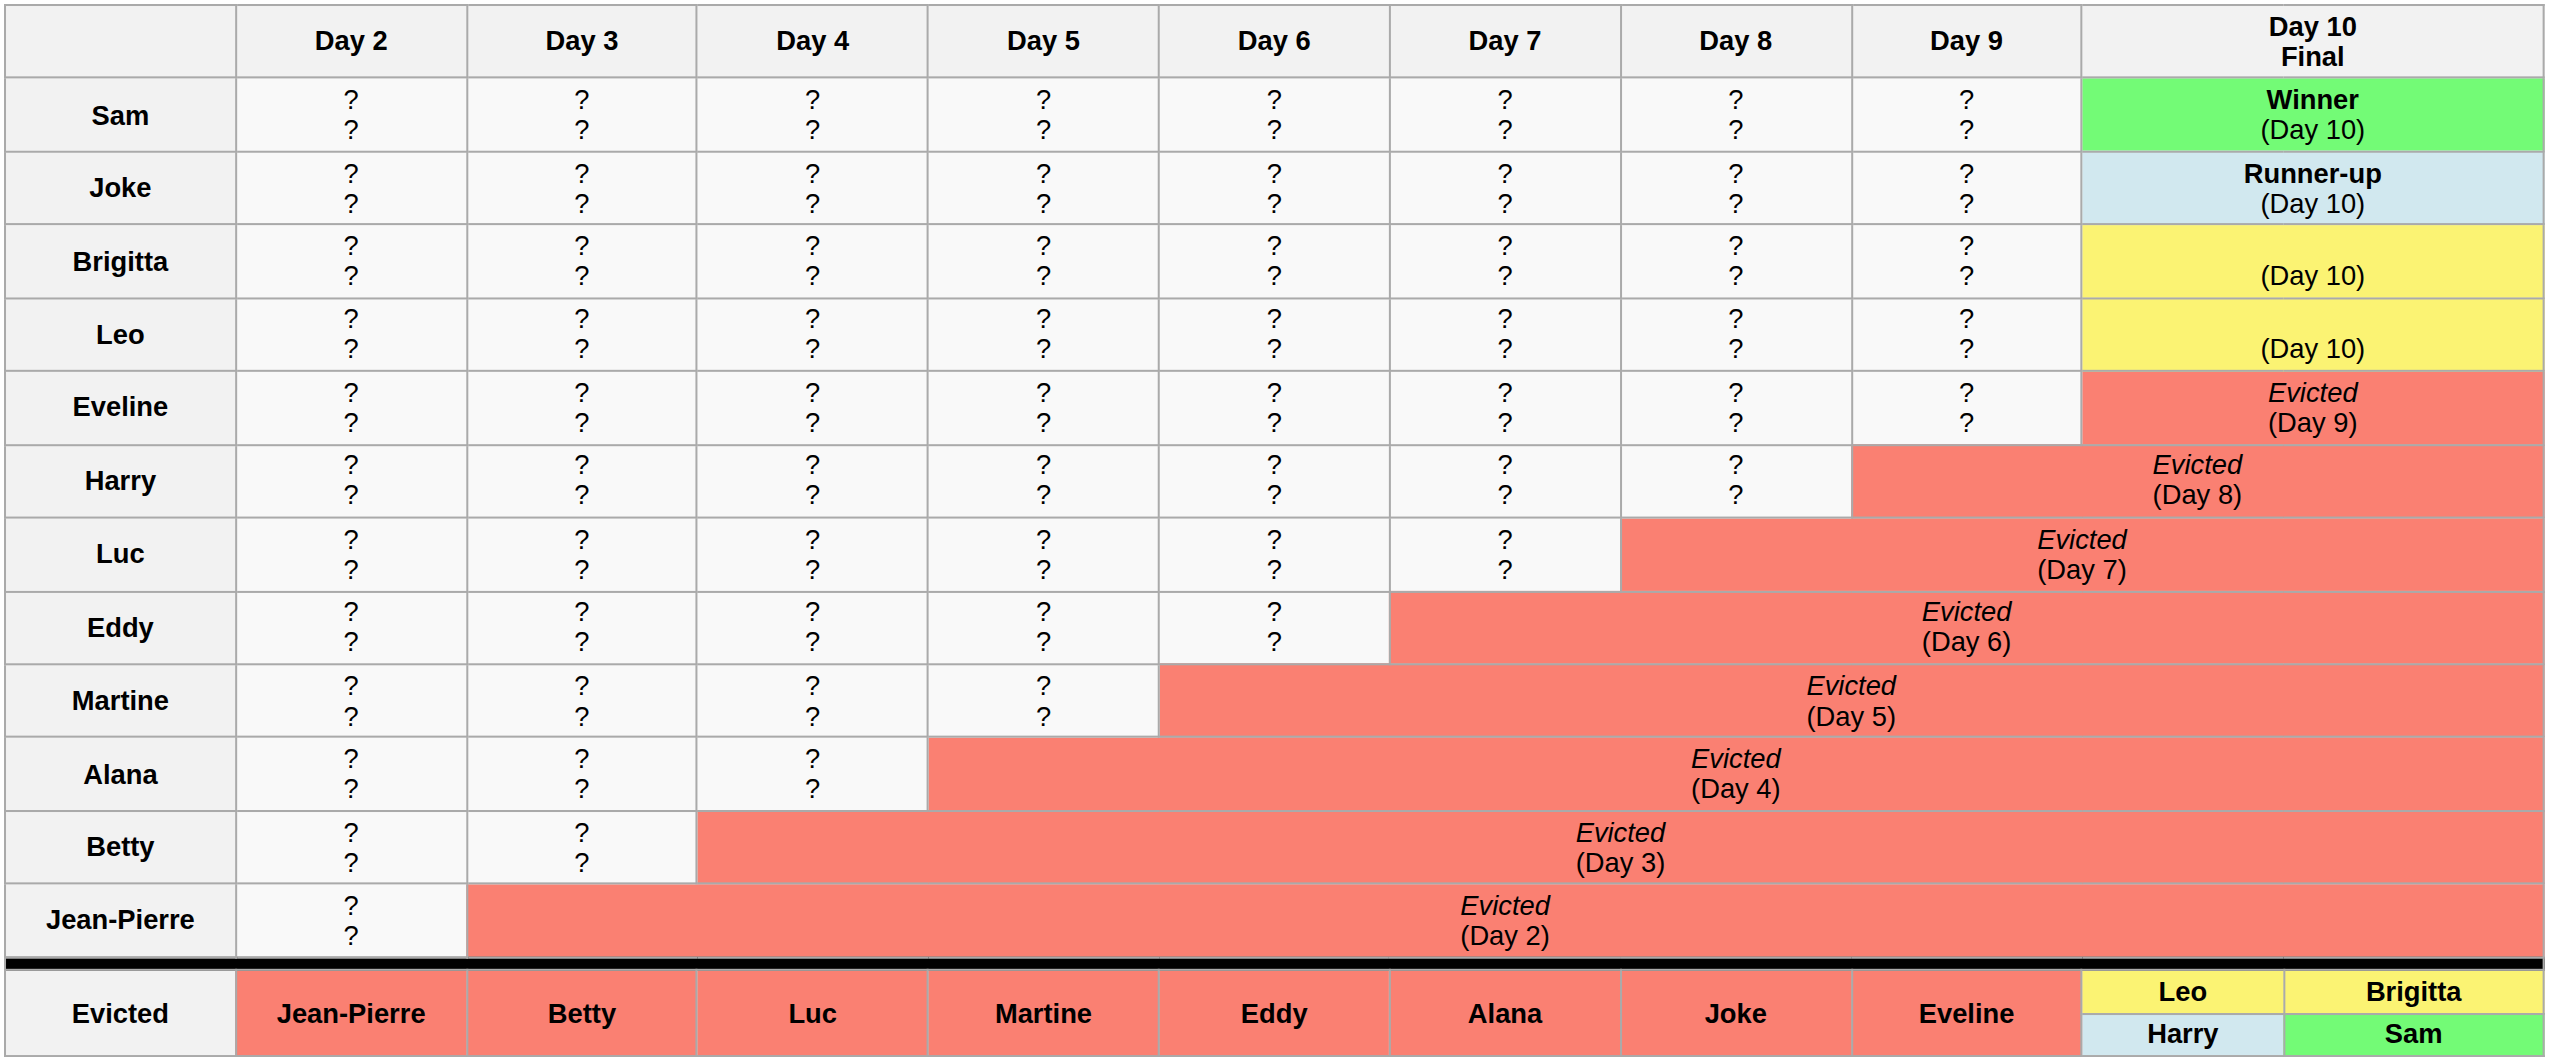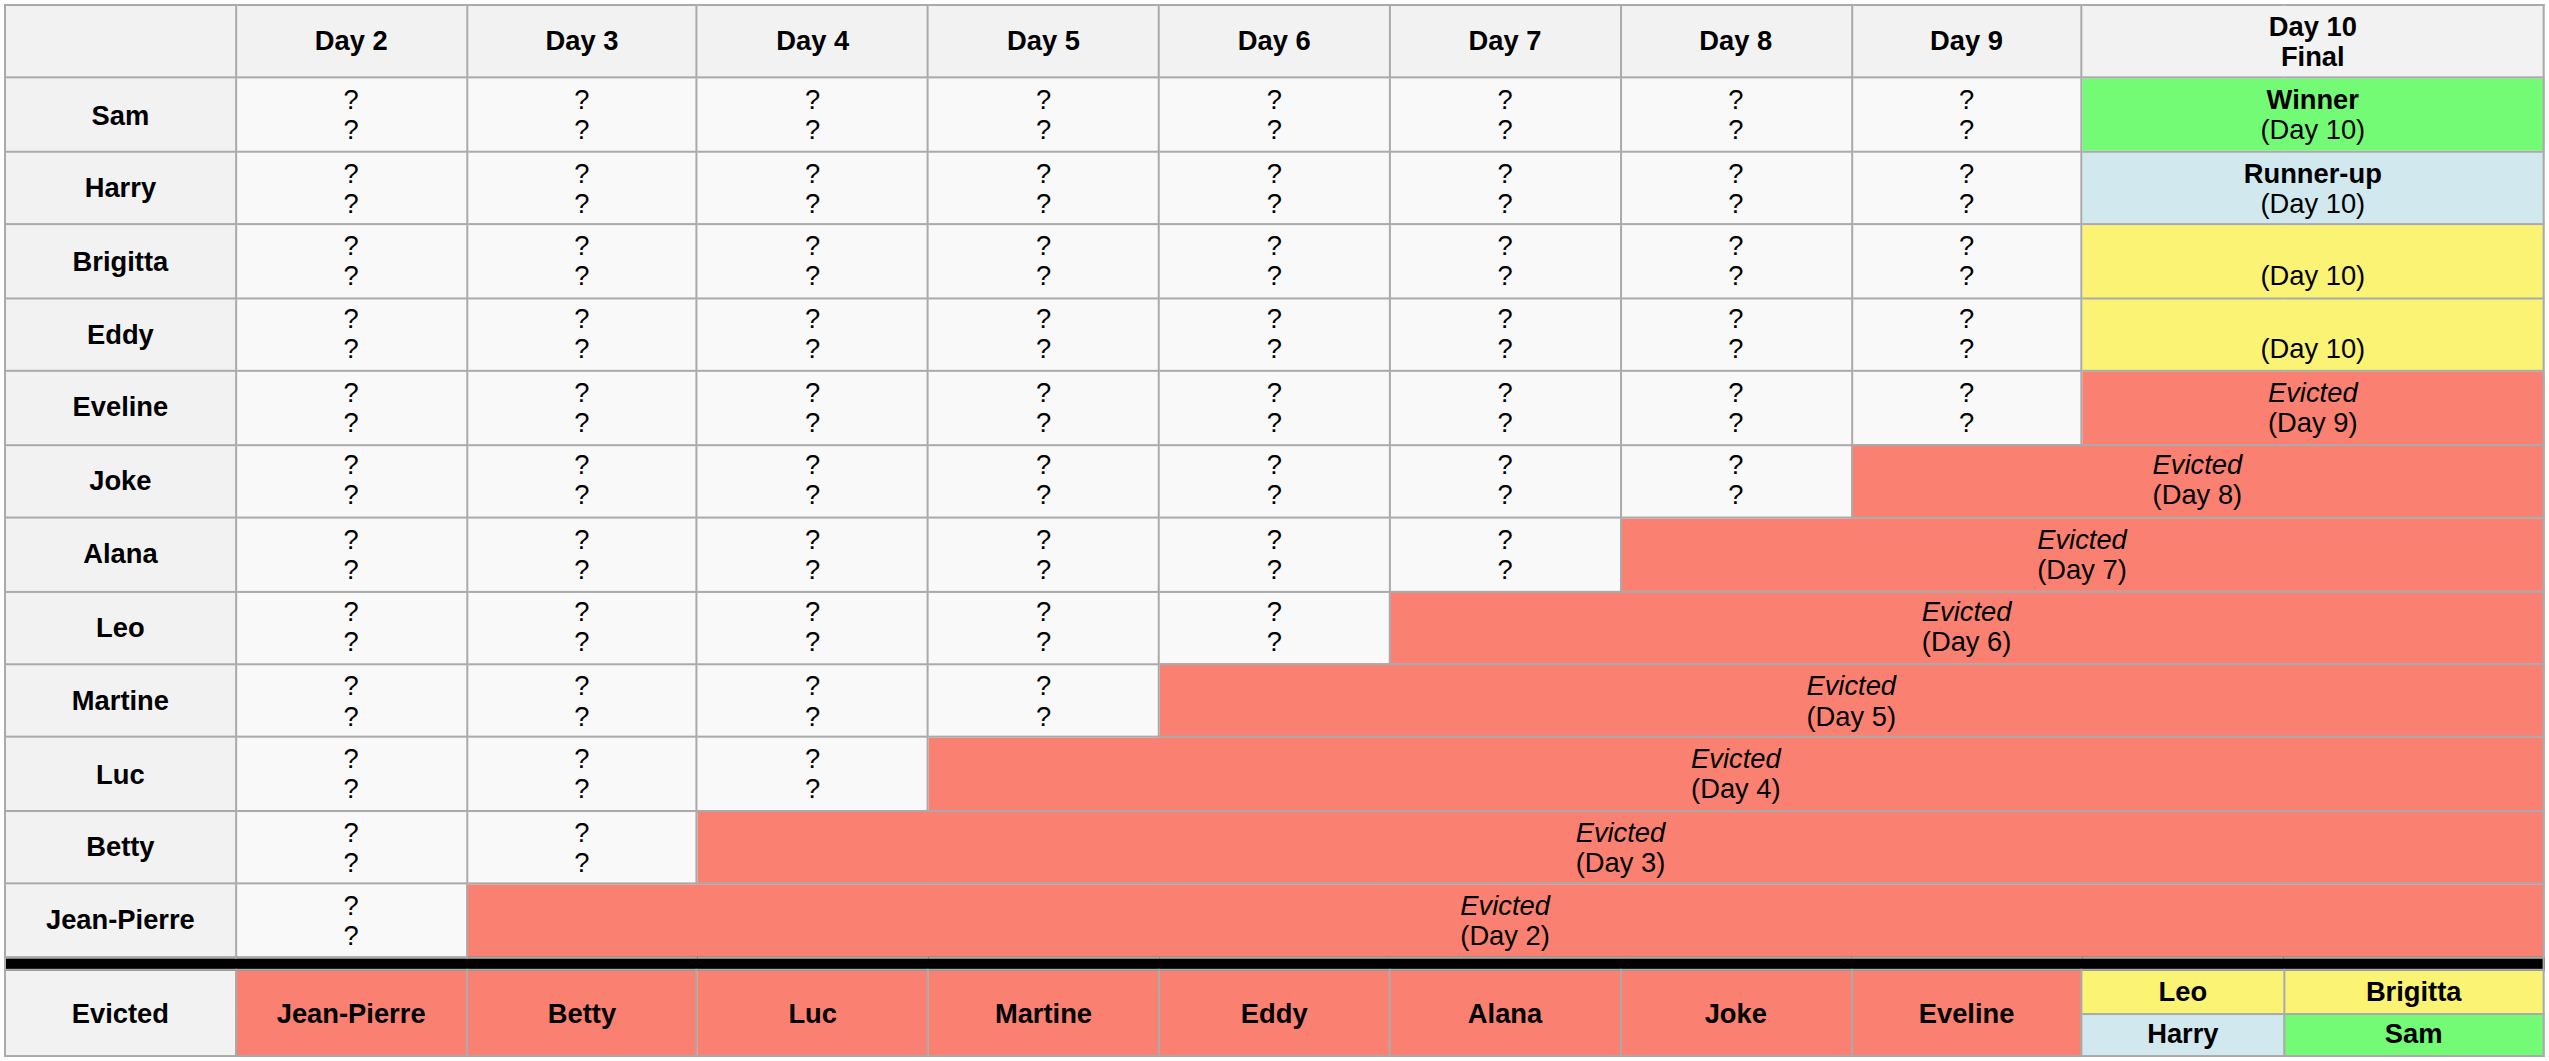(120, 188) Joke -> (120, 188) Harry
(120, 334) Leo -> (120, 334) Eddy
(120, 481) Harry -> (120, 481) Joke
(120, 554) Luc -> (120, 554) Alana
(120, 627) Eddy -> (120, 627) Leo
(120, 774) Alana -> (120, 774) Luc
